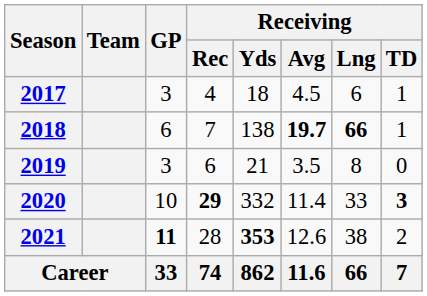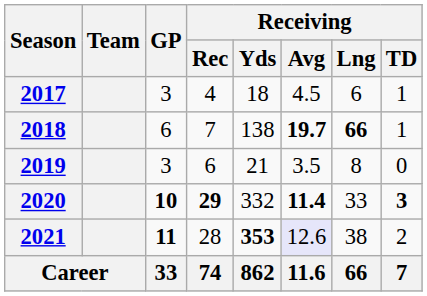(166, 201) normal -> (166, 201) bold
(306, 201) normal -> (306, 201) bold
(306, 237) no background -> (306, 237) lavender background
